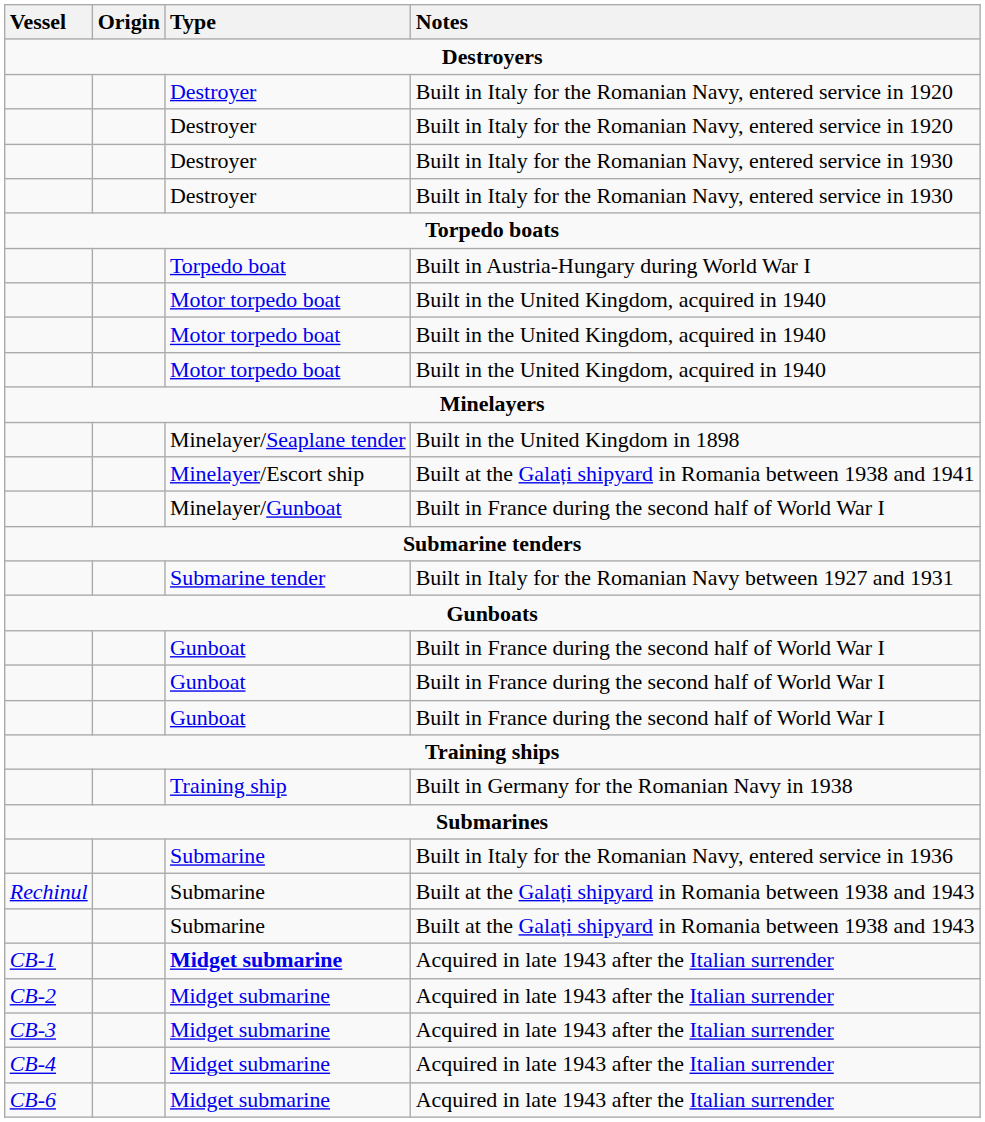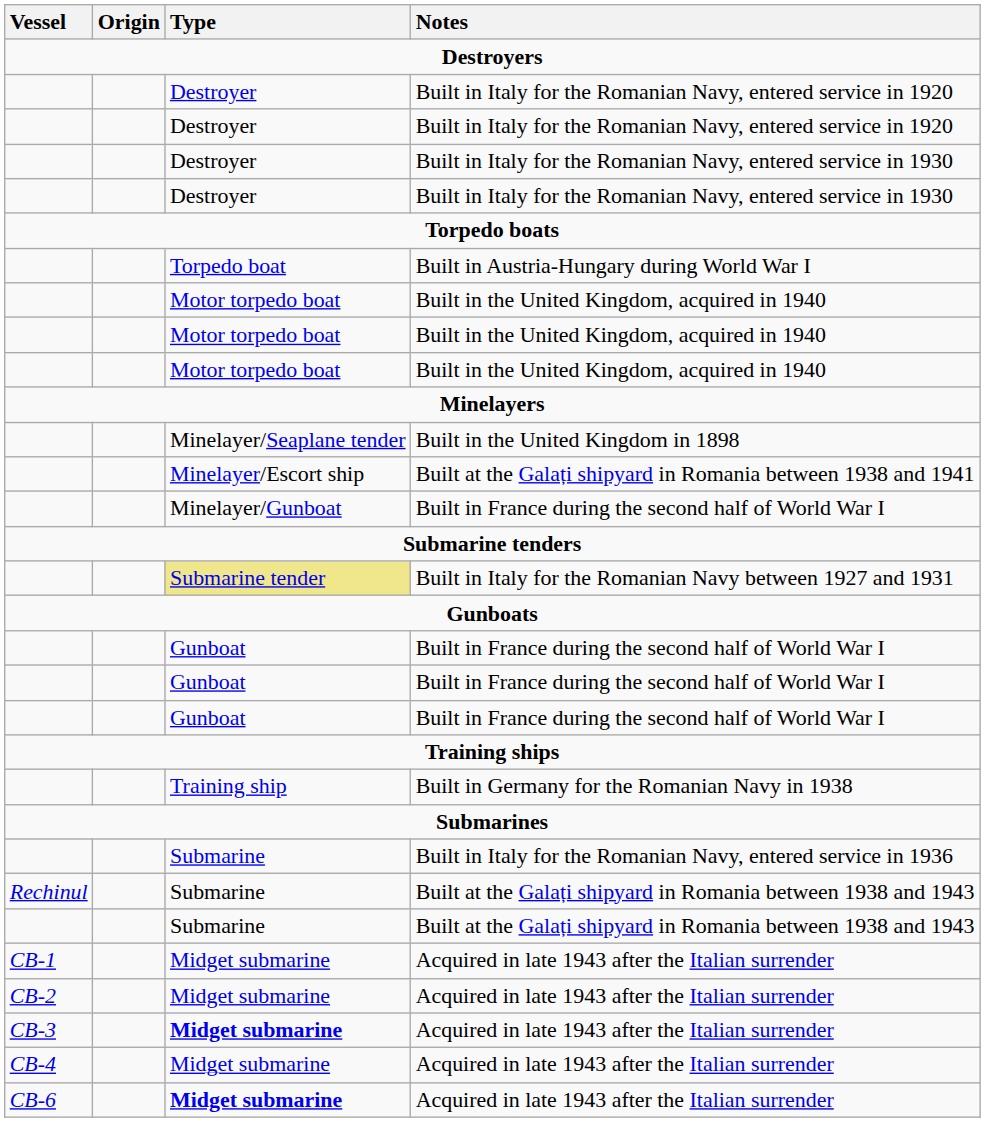(248, 578) no background -> (248, 578) khaki background
(256, 960) bold -> (250, 960) normal
(250, 1030) normal -> (256, 1030) bold
(250, 1099) normal -> (256, 1099) bold
